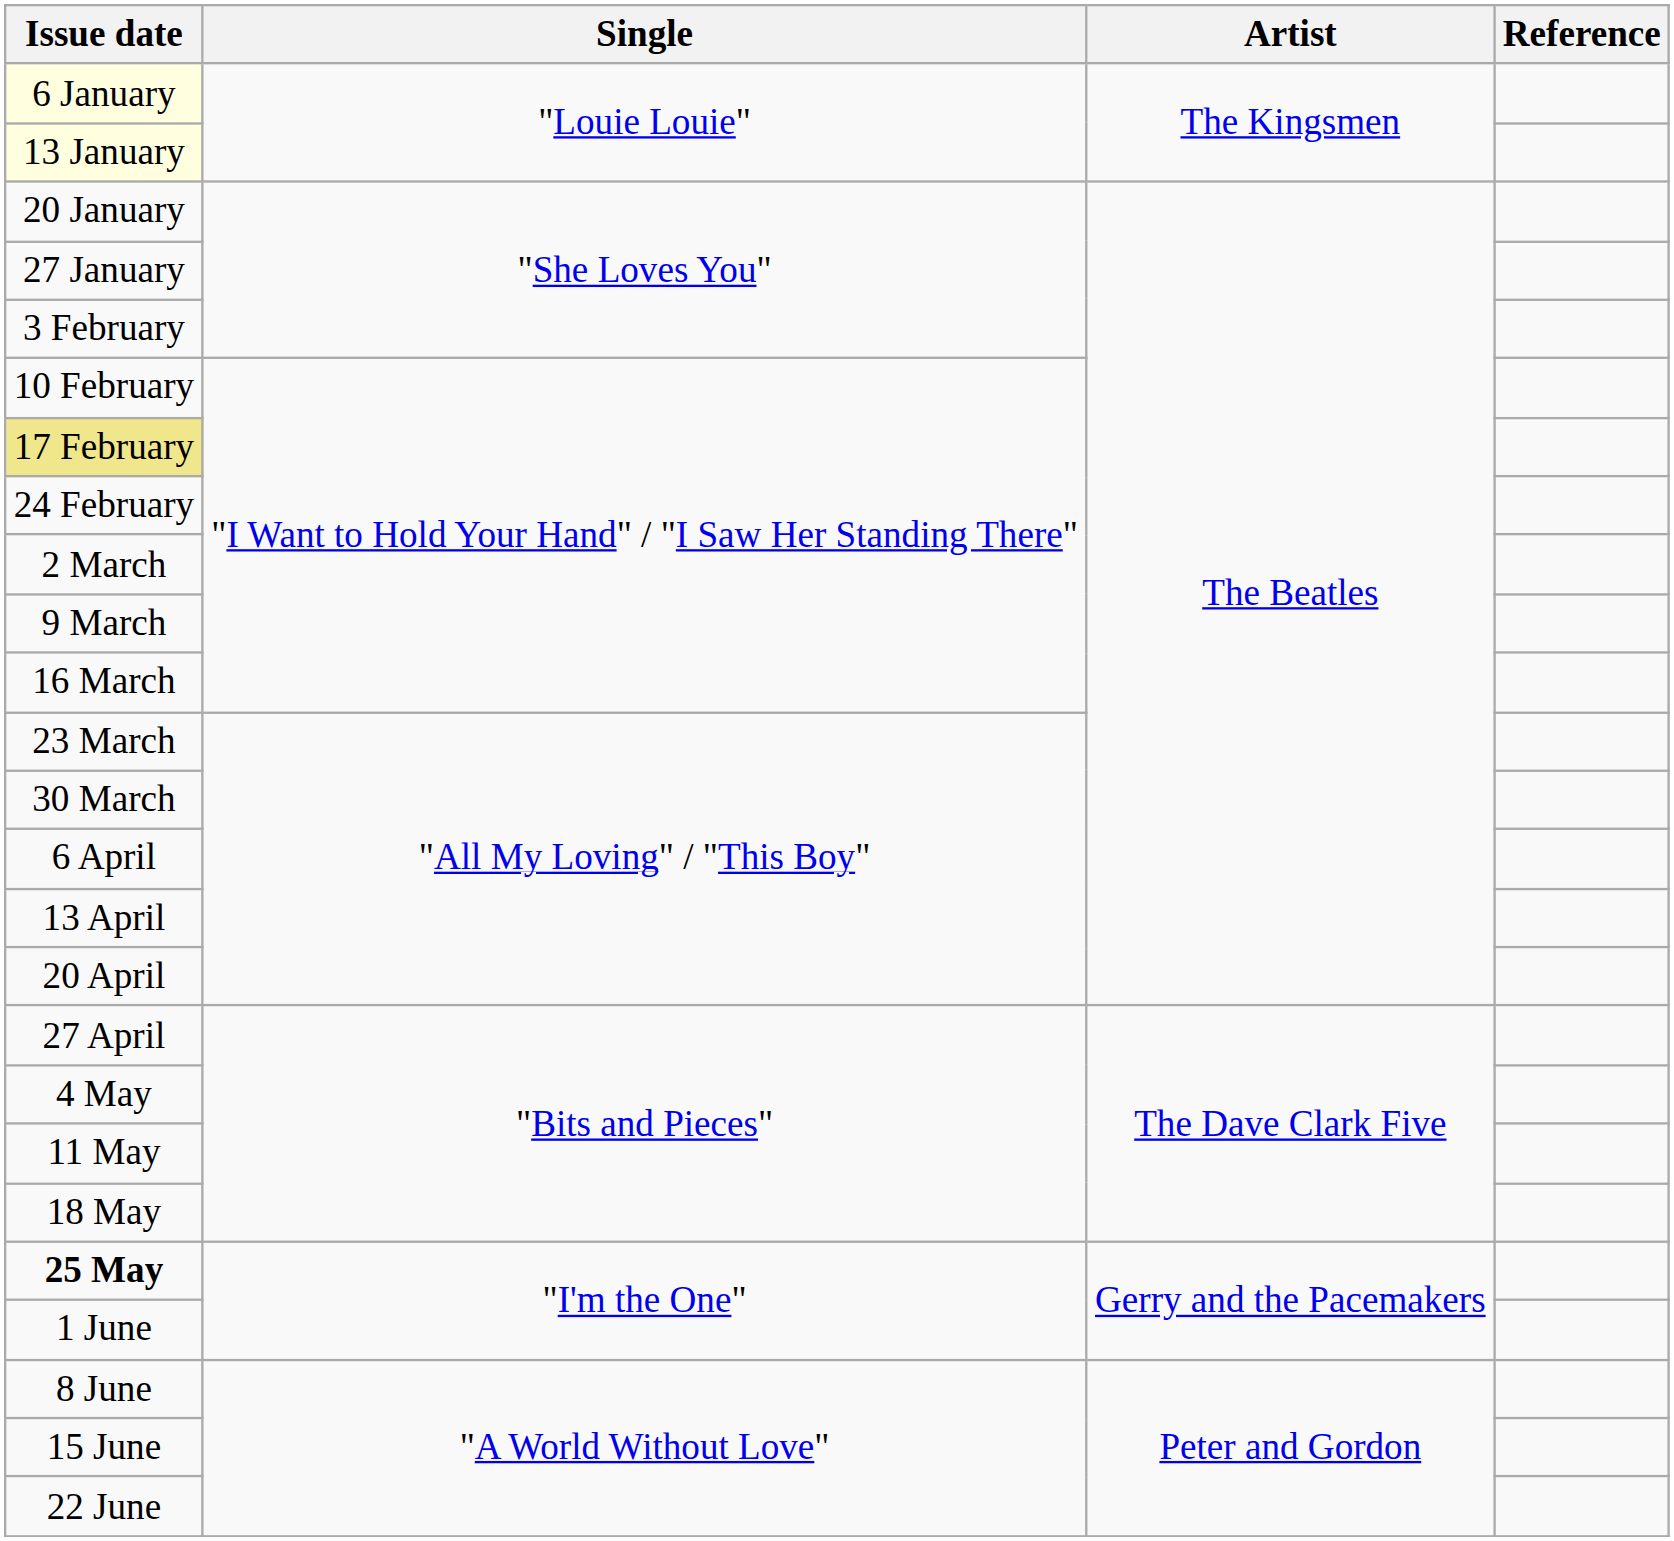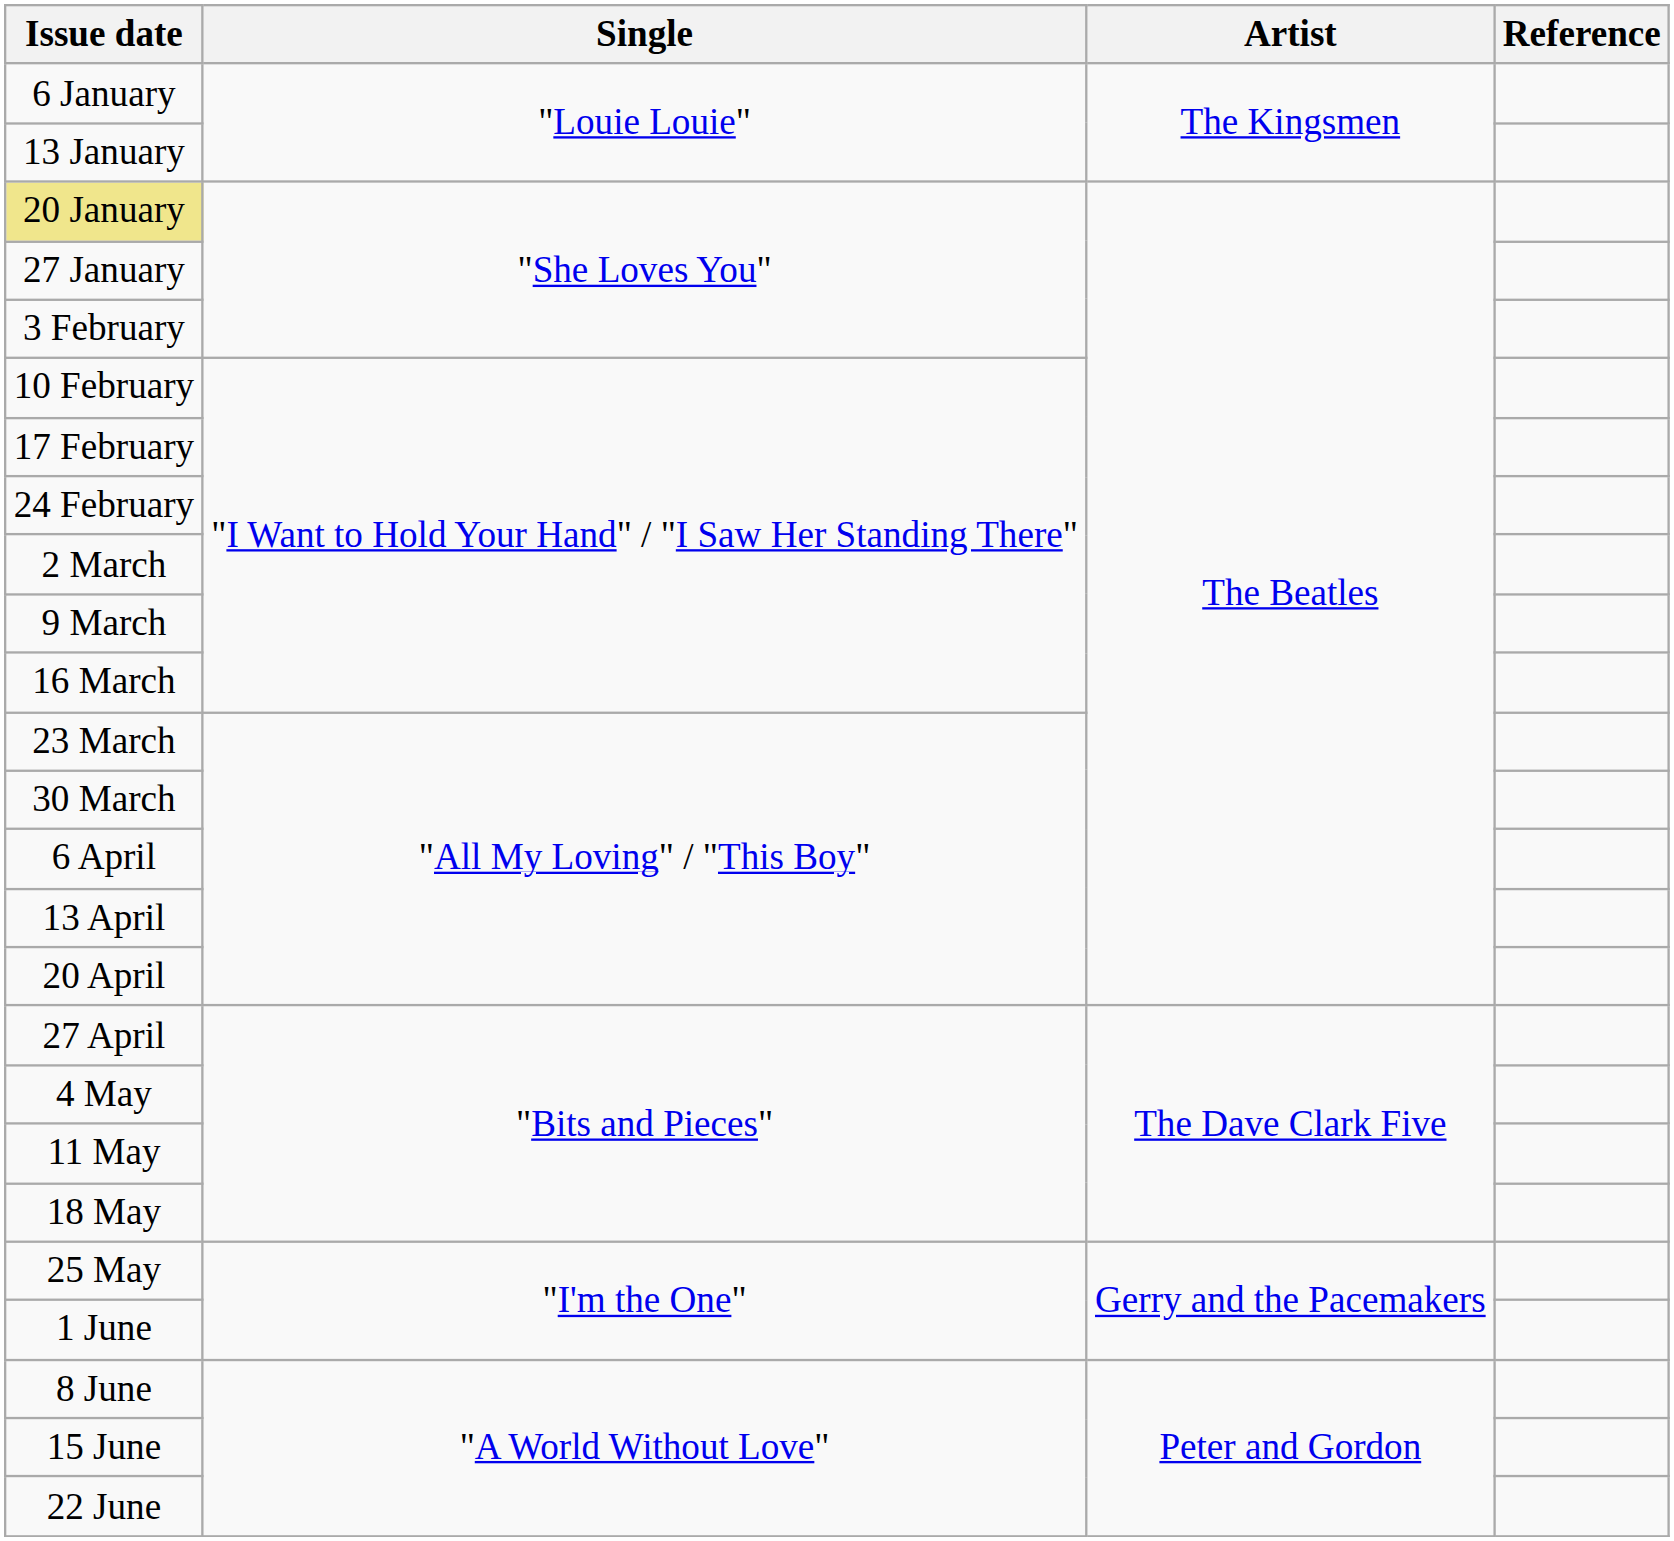(104, 92) lightyellow background -> (104, 92) no background
(104, 151) lightyellow background -> (104, 151) no background
(104, 210) no background -> (104, 210) khaki background
(104, 446) khaki background -> (104, 446) no background
(104, 1270) bold -> (104, 1270) normal
